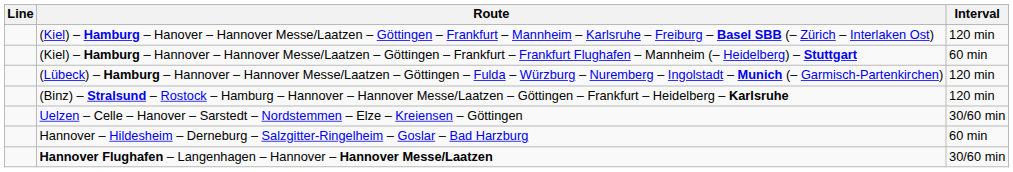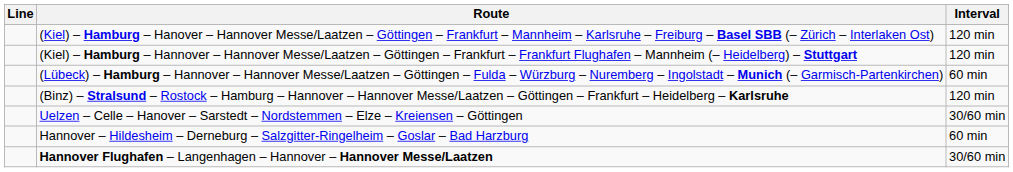(968, 55) 60 min -> (972, 55) 120 min
(972, 75) 120 min -> (968, 75) 60 min
